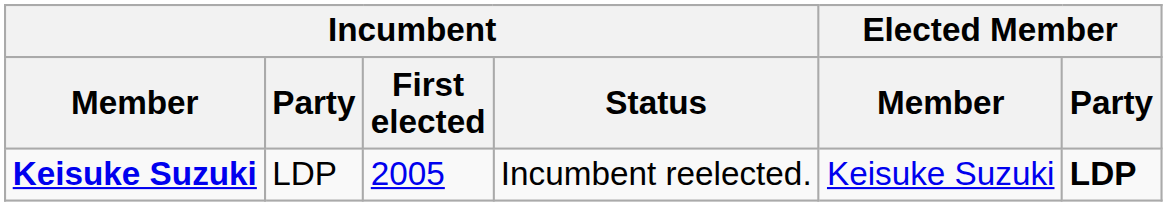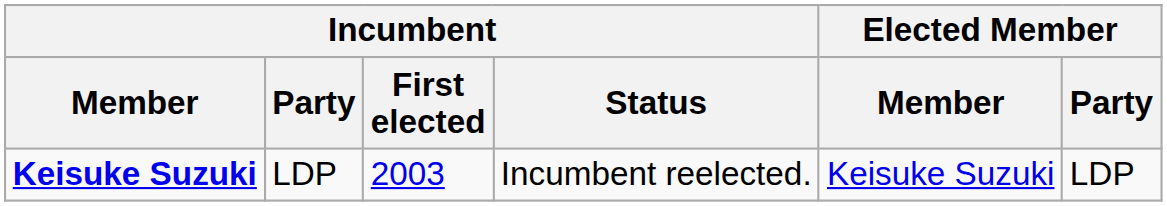(408, 173) 2005 -> (408, 173) 2003
(1103, 173) bold -> (1102, 173) normal
